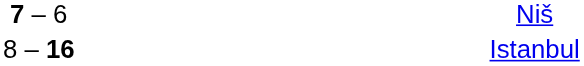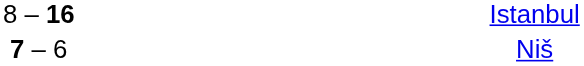rows swapped: (535, 14) <-> (535, 49)
